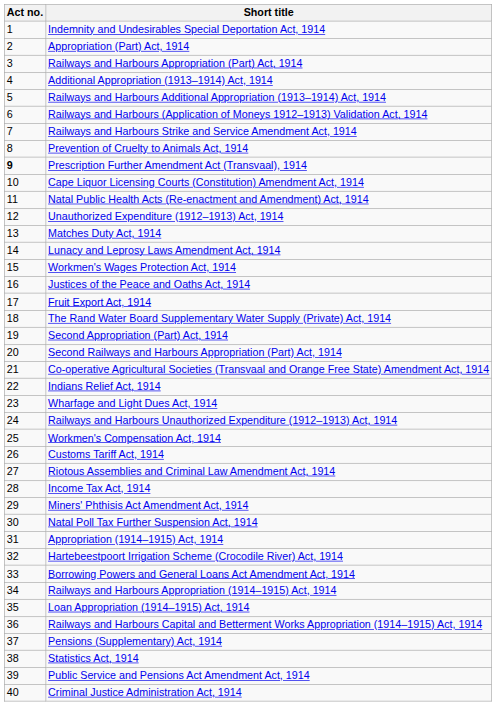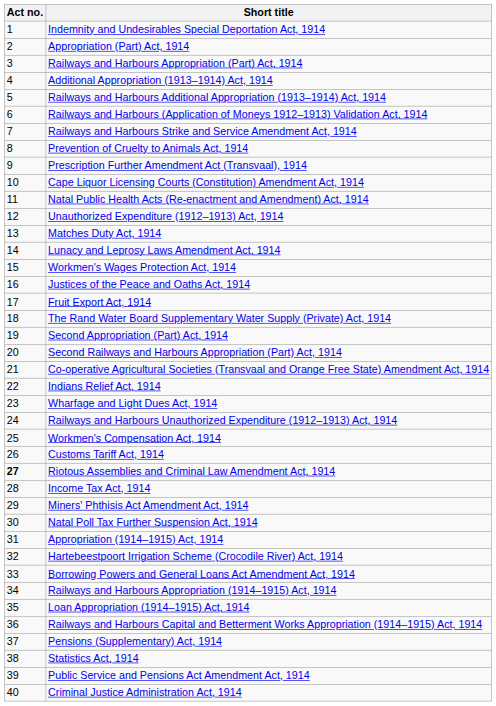(10, 166) bold -> (10, 166) normal
(13, 472) normal -> (13, 472) bold
